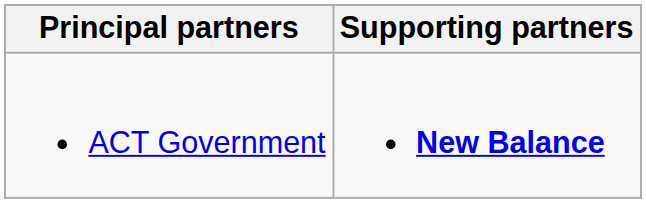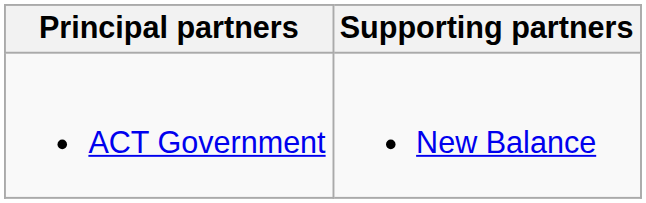(487, 143) bold -> (487, 143) normal
